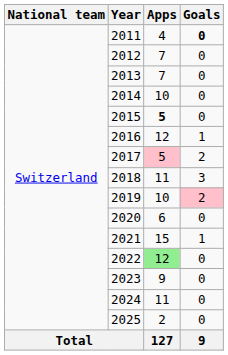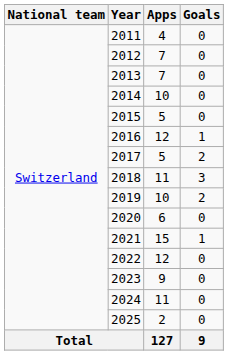(202, 35) bold -> (202, 35) normal
(162, 116) bold -> (162, 116) normal
(162, 157) pink background -> (162, 157) no background
(202, 198) pink background -> (202, 198) no background
(162, 259) lightgreen background -> (162, 259) no background
